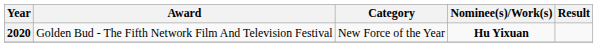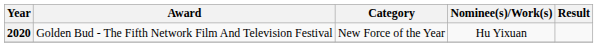(501, 32) bold -> (501, 32) normal
